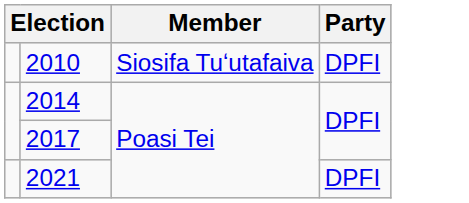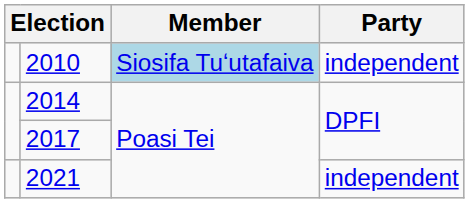(215, 62) no background -> (215, 62) lightblue background
(352, 62) DPFI -> (392, 62) independent
(352, 178) DPFI -> (392, 178) independent
